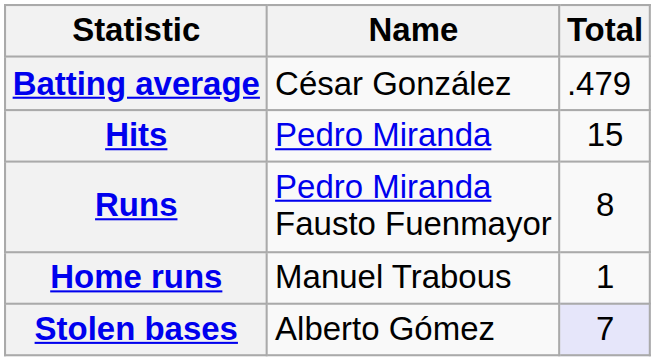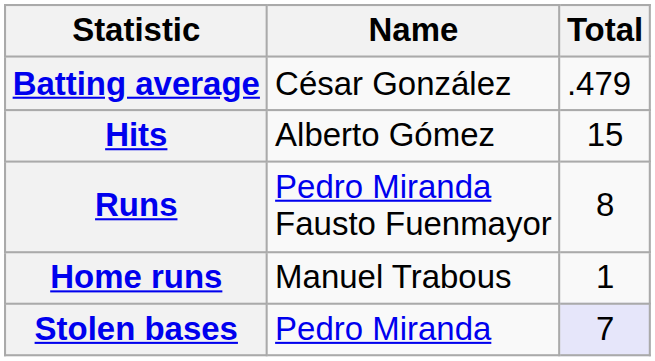(383, 135) Pedro Miranda -> (385, 135) Alberto Gómez
(385, 329) Alberto Gómez -> (383, 329) Pedro Miranda
